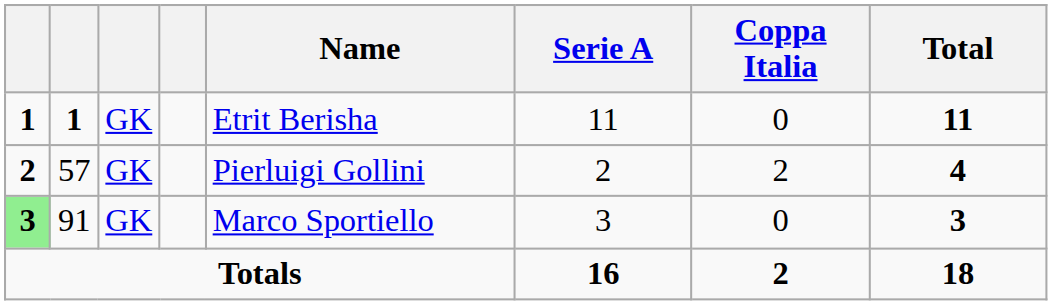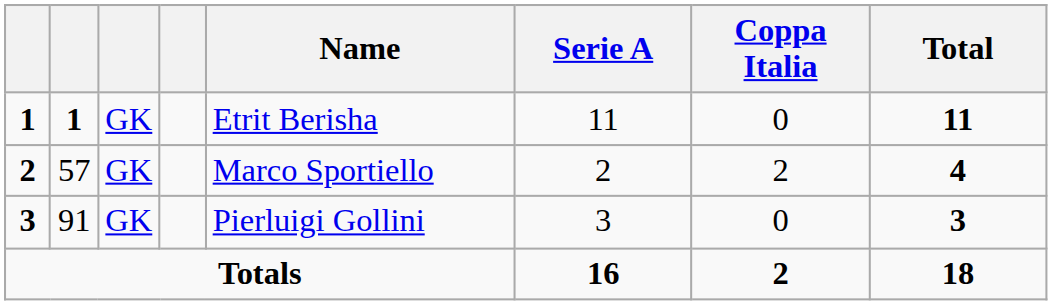(319, 169) Pierluigi Gollini -> (323, 169) Marco Sportiello
(28, 221) lightgreen background -> (28, 221) no background
(323, 221) Marco Sportiello -> (319, 221) Pierluigi Gollini
